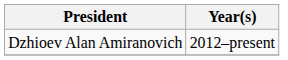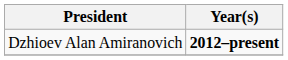(232, 42) normal -> (234, 42) bold
